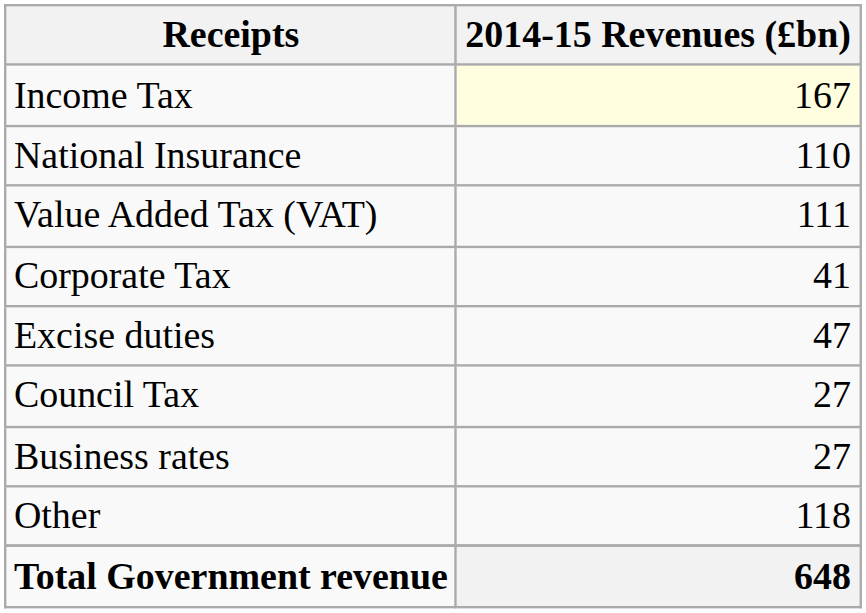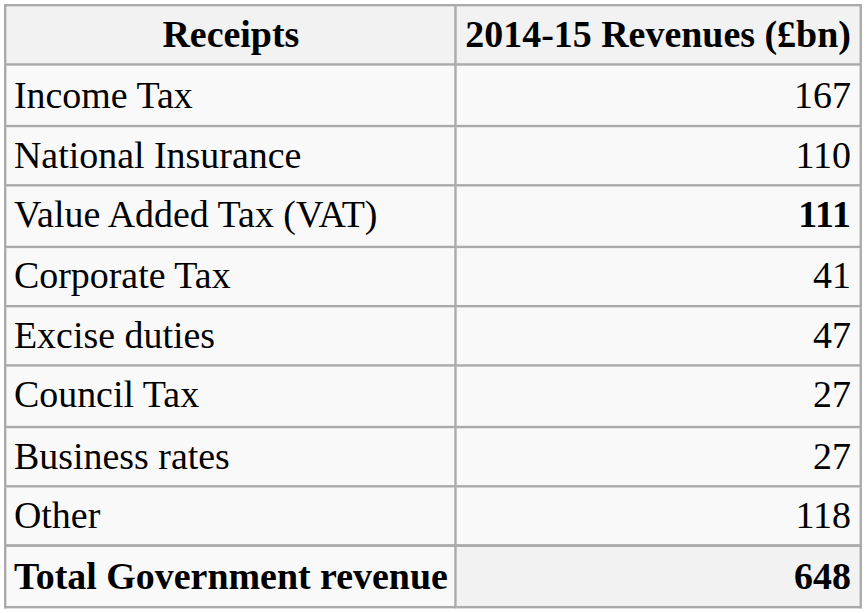(822, 94) lightyellow background -> (822, 94) no background
(824, 214) normal -> (825, 214) bold
